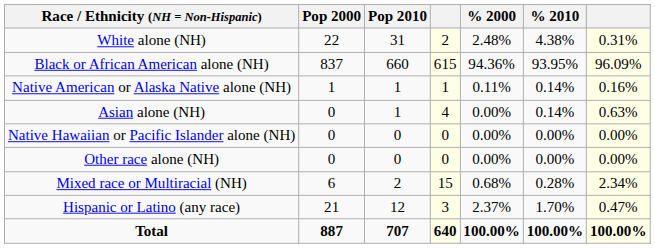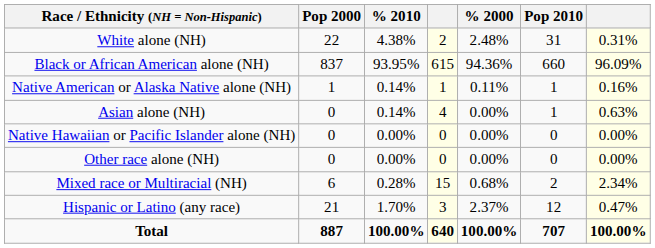columns swapped: (397, 16) <-> (555, 16)
